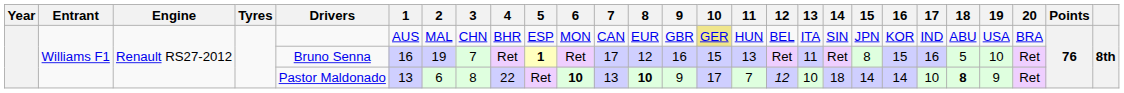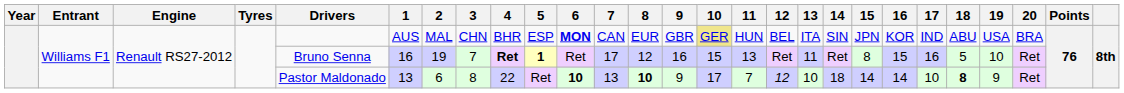(575, 36) normal -> (575, 36) bold
(507, 57) normal -> (507, 57) bold
